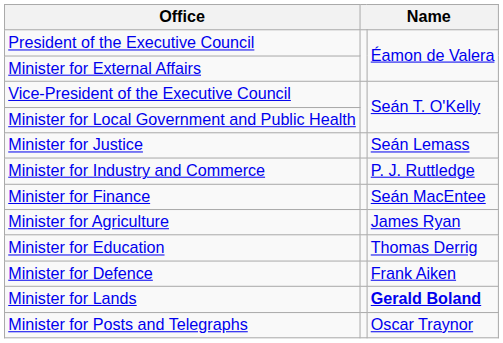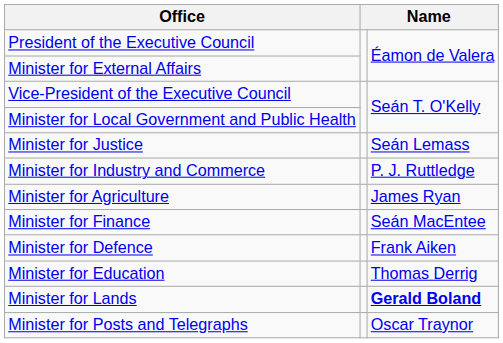rows swapped: (79, 196) <-> (89, 222)
rows swapped: (81, 273) <-> (86, 247)
